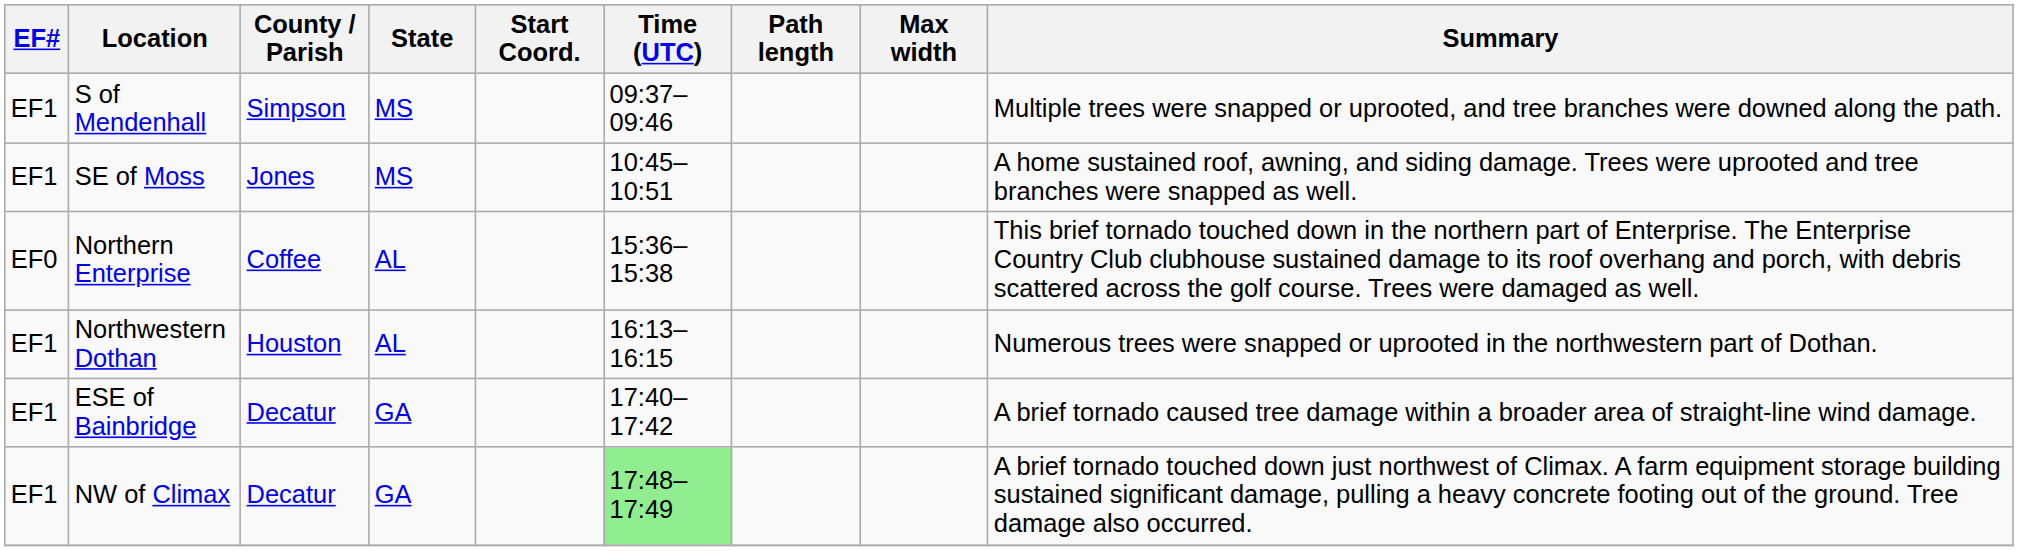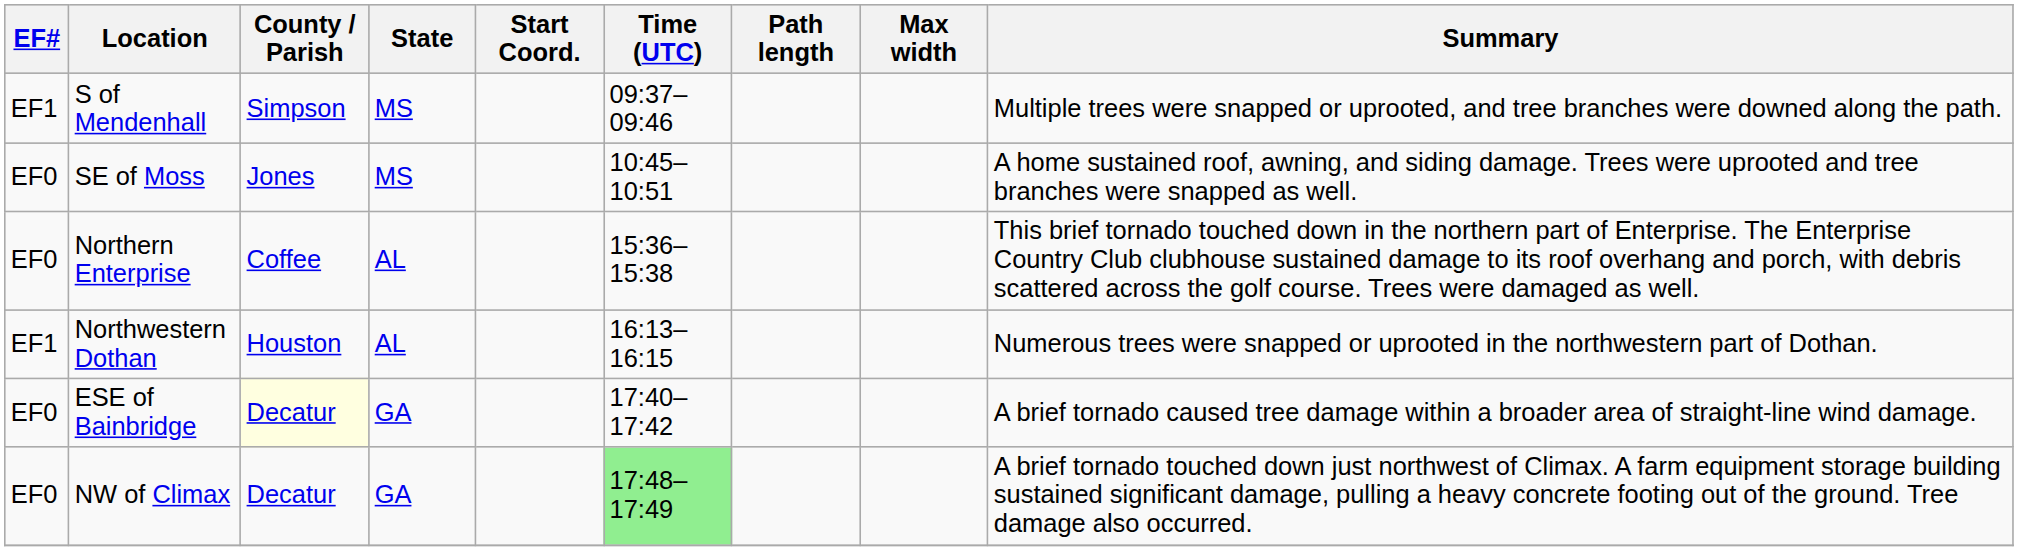(34, 176) EF1 -> (34, 176) EF0
(34, 412) EF1 -> (34, 412) EF0
(291, 412) no background -> (291, 412) lightyellow background
(34, 495) EF1 -> (34, 495) EF0
